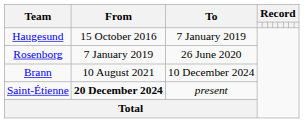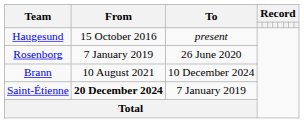(211, 36) 7 January 2019 -> (211, 36) present
(211, 90) present -> (211, 90) 7 January 2019
